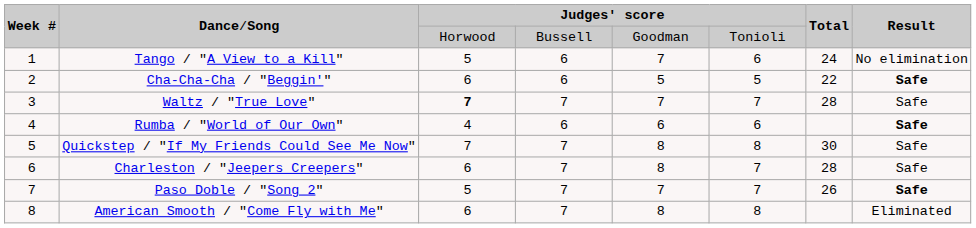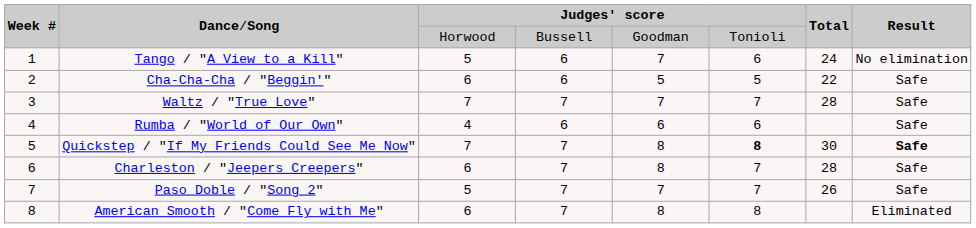(912, 81) bold -> (912, 81) normal
(467, 103) bold -> (467, 103) normal
(912, 125) bold -> (912, 125) normal
(757, 146) normal -> (757, 146) bold
(912, 146) normal -> (912, 146) bold
(912, 190) bold -> (912, 190) normal
